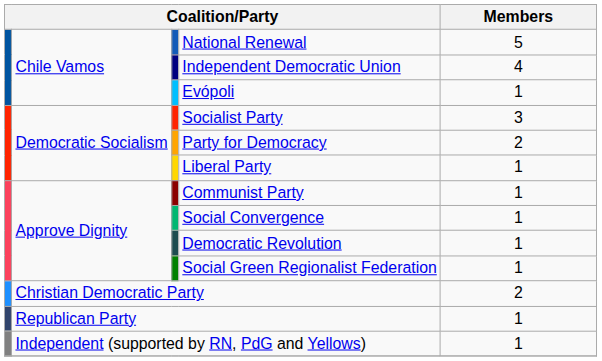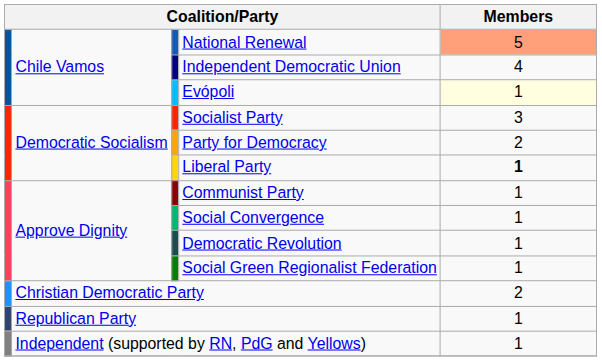(518, 42) no background -> (518, 42) lightsalmon background
(518, 92) no background -> (518, 92) lightyellow background
(518, 167) normal -> (518, 167) bold
